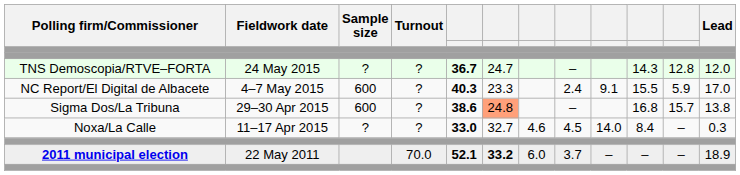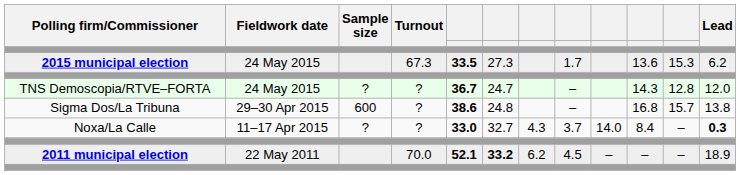+ row: (115, 62)
- row: (115, 88)
(500, 108) lightsalmon background -> (500, 108) no background
(536, 128) 4.6 -> (536, 128) 4.3
(573, 128) 4.5 -> (573, 128) 3.7
(718, 128) normal -> (718, 128) bold
(536, 154) 6.0 -> (536, 154) 6.2
(573, 154) 3.7 -> (573, 154) 4.5
